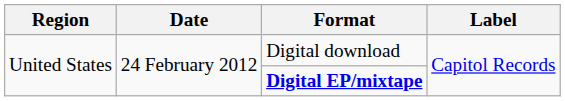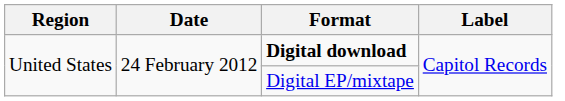(333, 50) normal -> (336, 50) bold
(344, 80) bold -> (340, 80) normal
